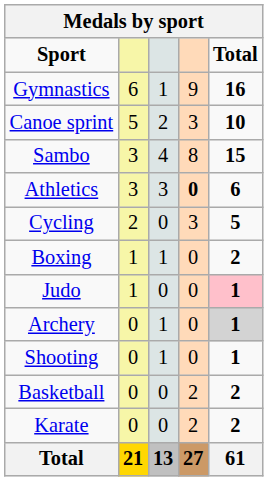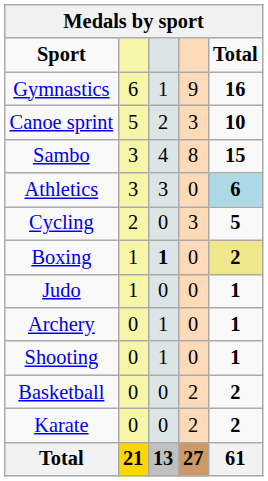(193, 189) bold -> (193, 189) normal
(235, 189) no background -> (235, 189) lightblue background
(163, 256) normal -> (163, 256) bold
(235, 256) no background -> (235, 256) khaki background
(235, 290) pink background -> (235, 290) no background
(235, 323) lightgrey background -> (235, 323) no background
